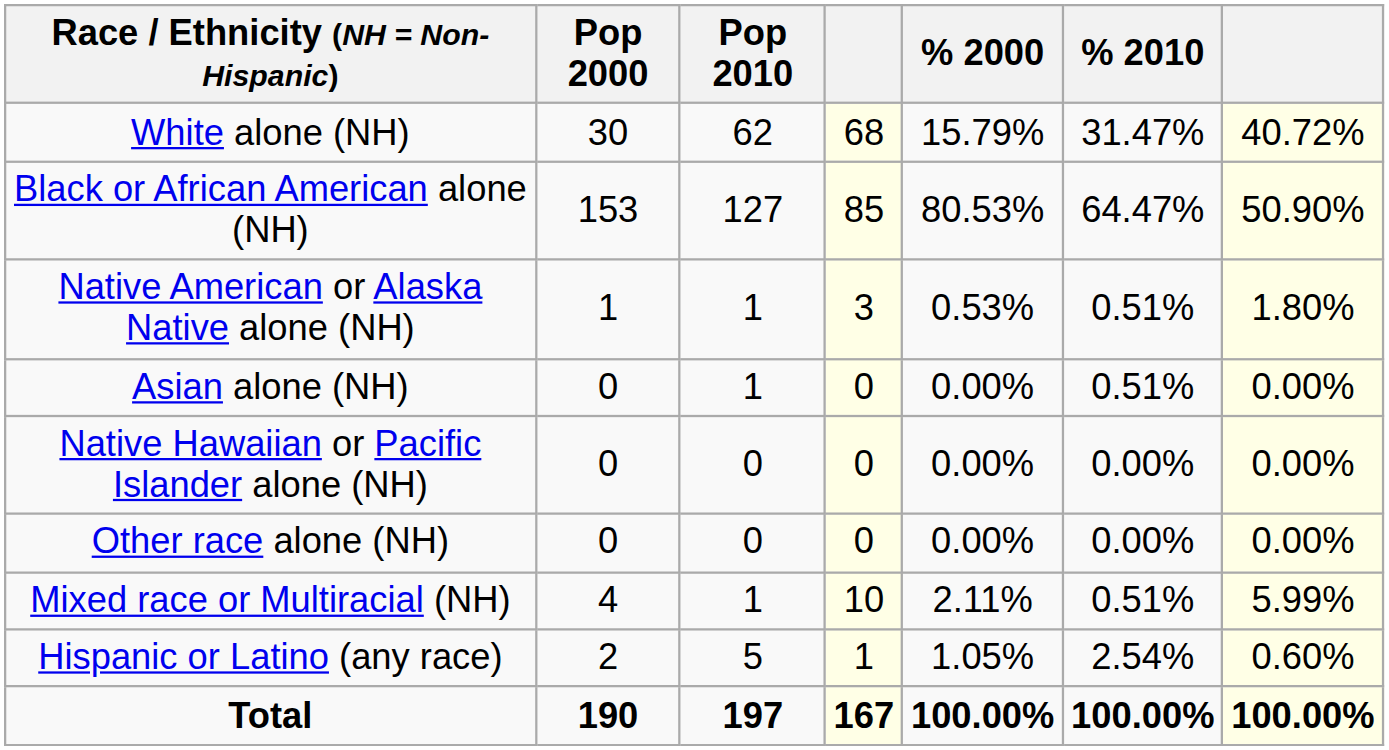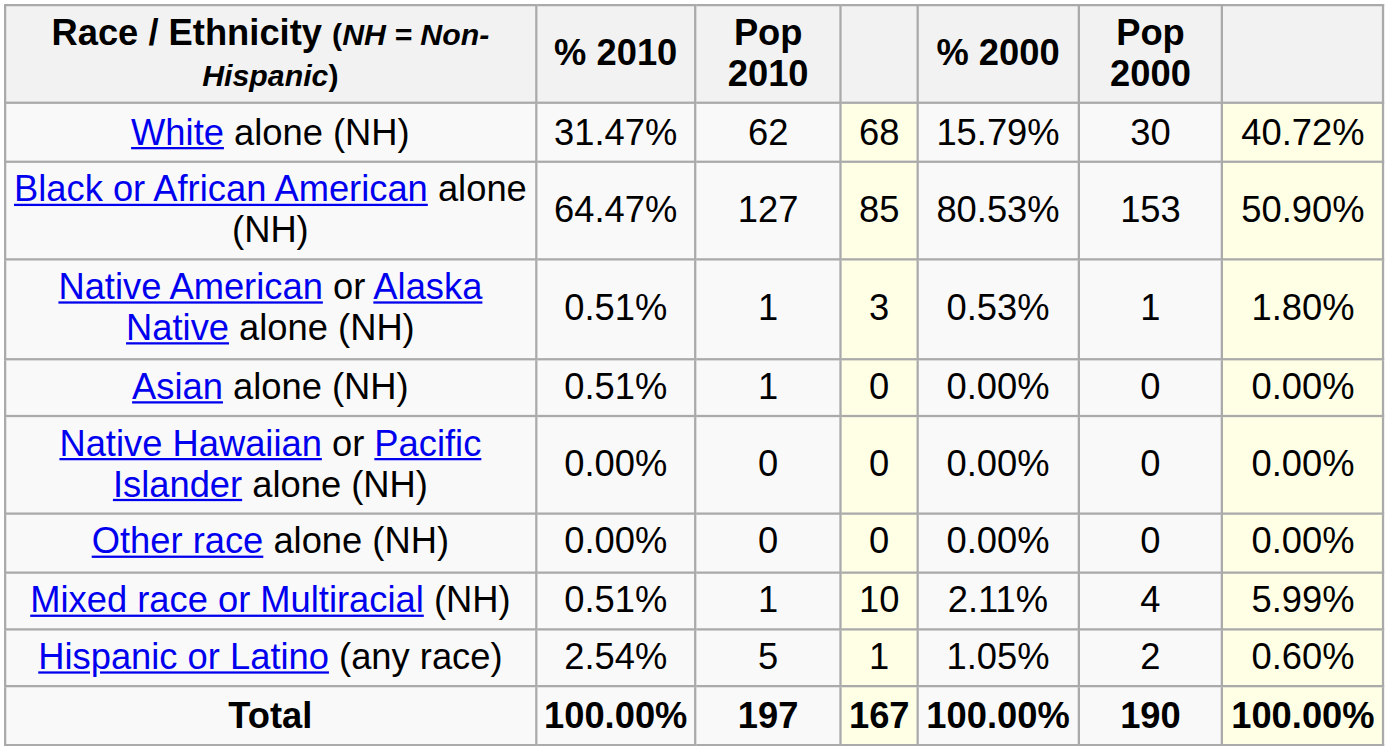columns swapped: (608, 53) <-> (1143, 53)
